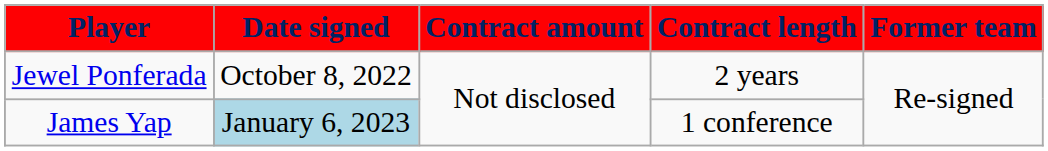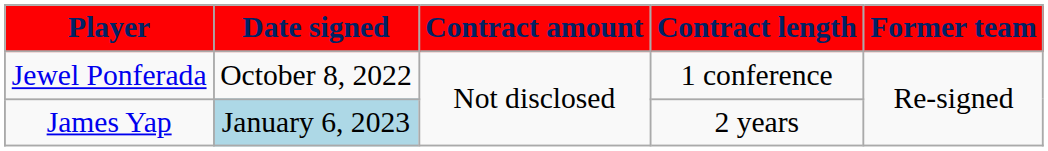(757, 74) 2 years -> (757, 74) 1 conference
(757, 121) 1 conference -> (757, 121) 2 years
